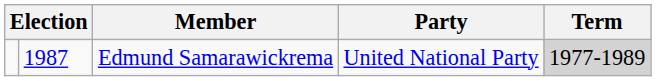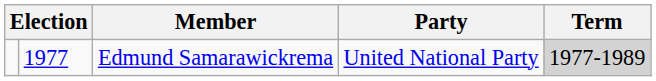(46, 57) 1987 -> (46, 57) 1977
